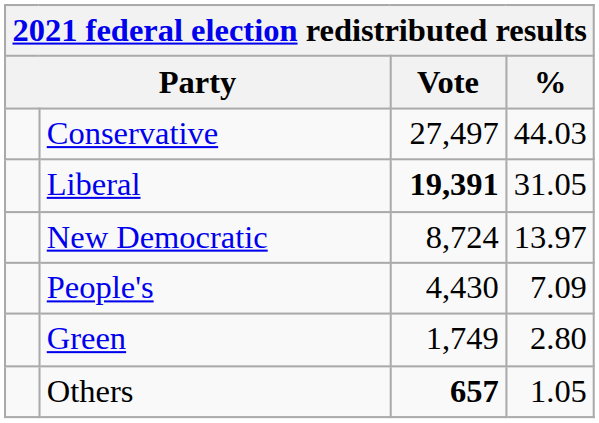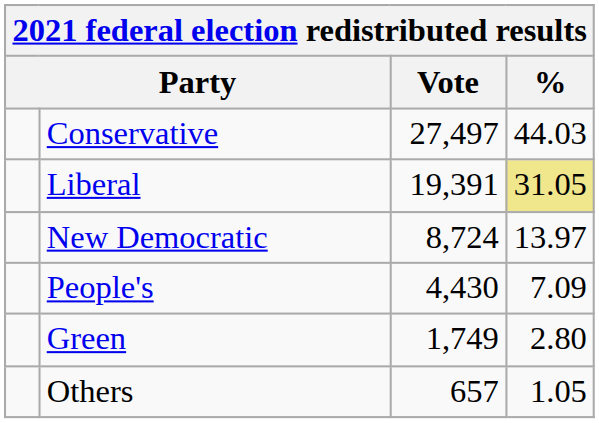(454, 184) bold -> (454, 184) normal
(550, 184) no background -> (550, 184) khaki background
(474, 390) bold -> (474, 390) normal
